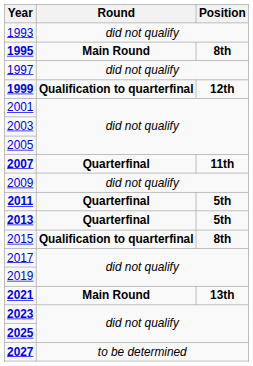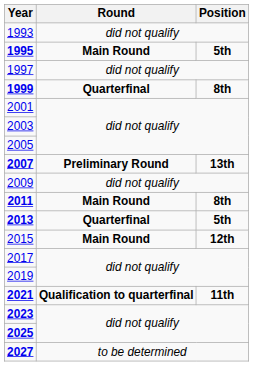(222, 51) 8th -> (222, 51) 5th
(116, 88) Qualification to quarterfinal -> (116, 88) Quarterfinal
(222, 88) 12th -> (222, 88) 8th
(116, 164) Quarterfinal -> (116, 164) Preliminary Round
(222, 164) 11th -> (222, 164) 13th
(116, 201) Quarterfinal -> (116, 201) Main Round
(222, 201) 5th -> (222, 201) 8th
(116, 239) Qualification to quarterfinal -> (116, 239) Main Round
(222, 239) 8th -> (222, 239) 12th
(116, 295) Main Round -> (116, 295) Qualification to quarterfinal
(222, 295) 13th -> (222, 295) 11th
